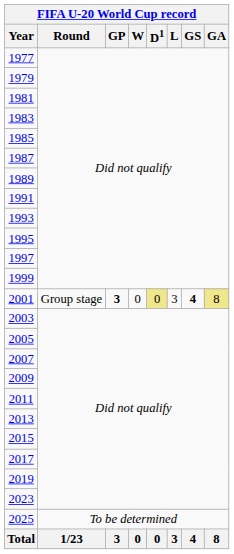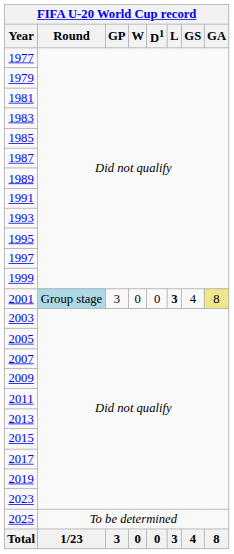(71, 298) no background -> (71, 298) lightblue background
(117, 298) bold -> (117, 298) normal
(157, 298) khaki background -> (157, 298) no background
(174, 298) normal -> (174, 298) bold
(193, 298) bold -> (193, 298) normal
